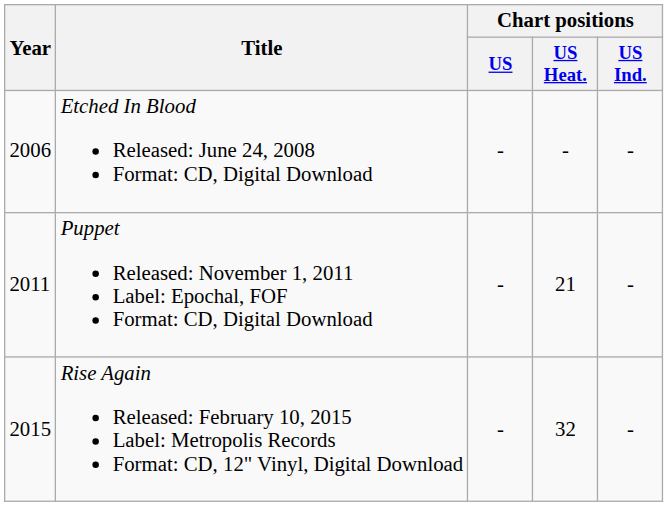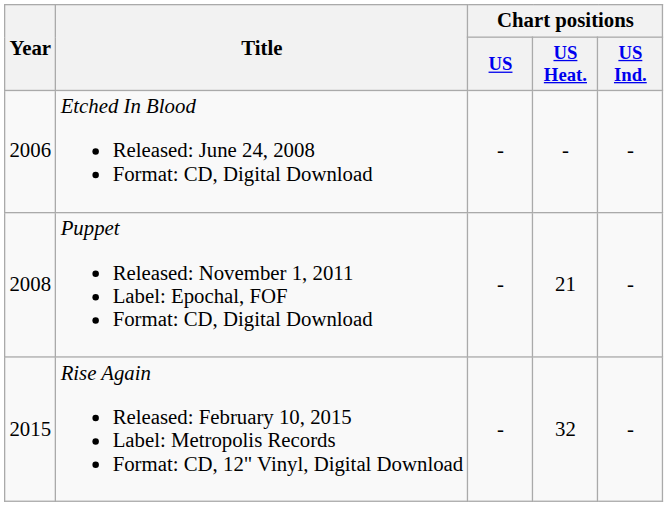(30, 284) 2011 -> (30, 284) 2008
